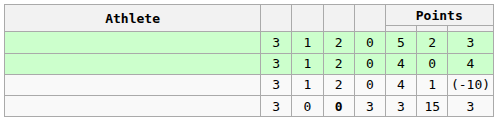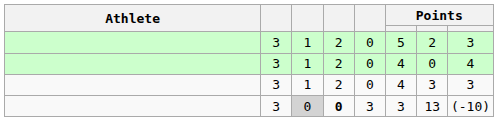(432, 85) 1 -> (432, 85) 3
(470, 85) (-10) -> (470, 85) 3
(307, 106) no background -> (307, 106) lightgrey background
(432, 106) 15 -> (432, 106) 13
(470, 106) 3 -> (470, 106) (-10)
